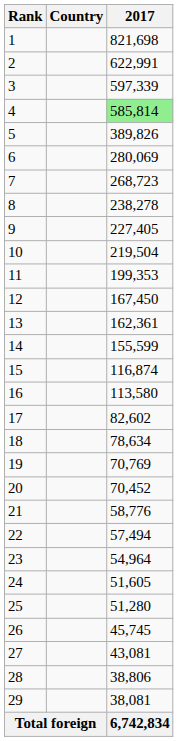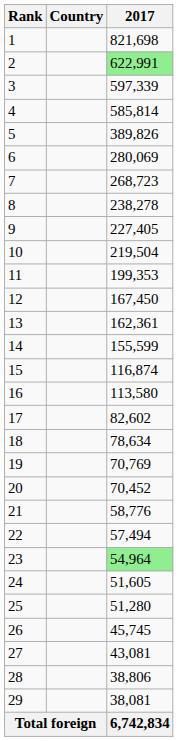(134, 63) no background -> (134, 63) lightgreen background
(134, 110) lightgreen background -> (134, 110) no background
(131, 559) no background -> (131, 559) lightgreen background
